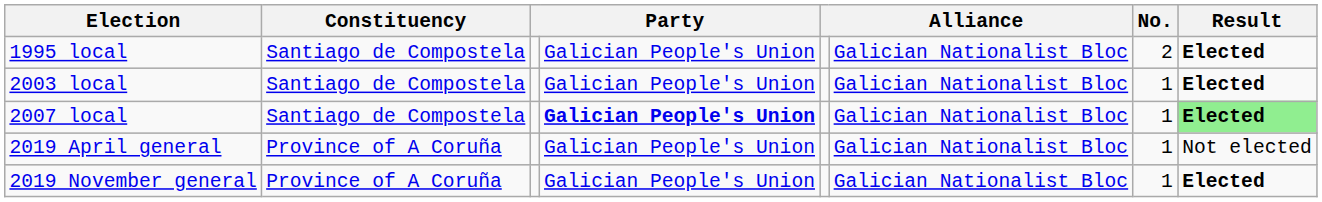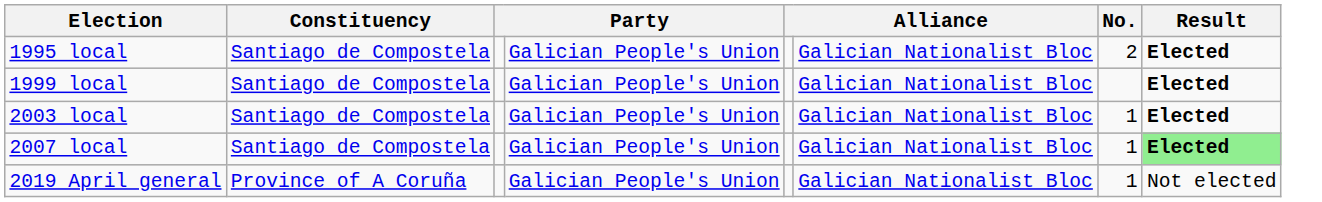+ row: (68, 85)
(679, 117) bold -> (644, 149) normal
- row: (133, 181)
